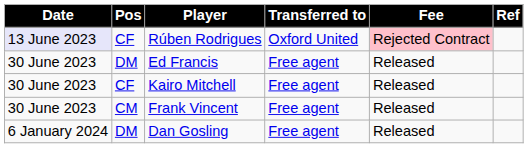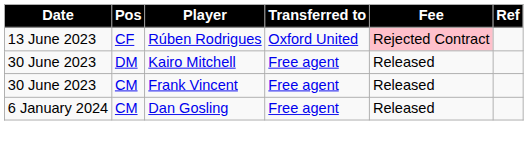(52, 39) lavender background -> (52, 39) no background
- row: (183, 62)
(125, 85) CF -> (126, 62) DM
(126, 131) DM -> (126, 108) CM
